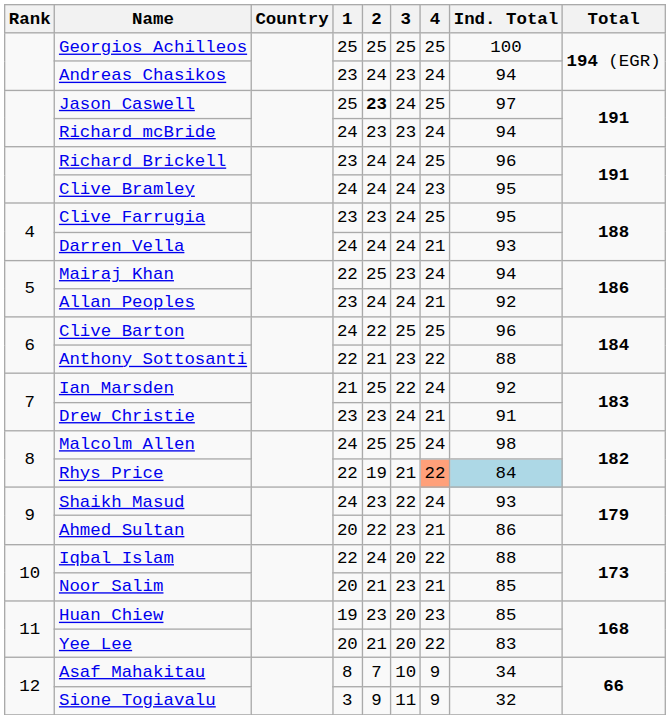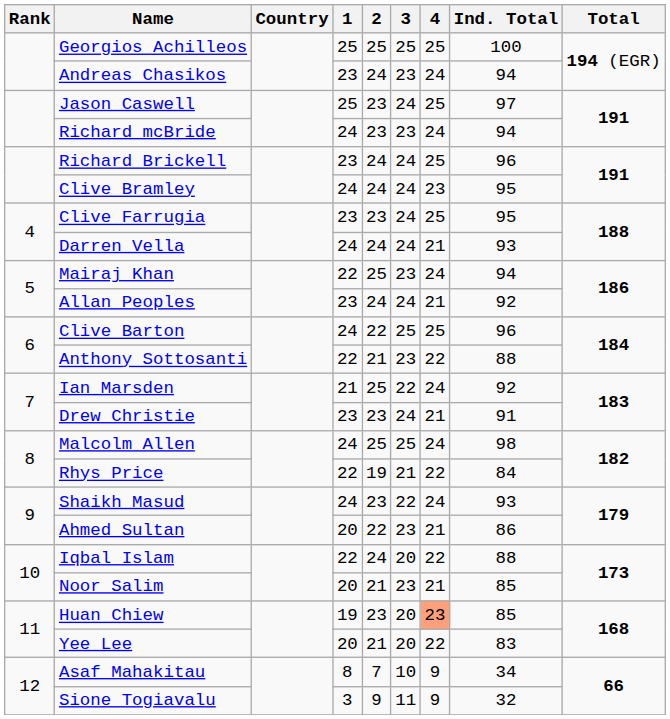(377, 104) bold -> (377, 104) normal
(435, 473) lightsalmon background -> (435, 473) no background
(506, 473) lightblue background -> (506, 473) no background
(435, 615) no background -> (435, 615) lightsalmon background
